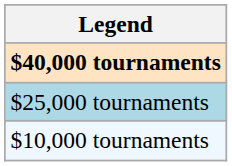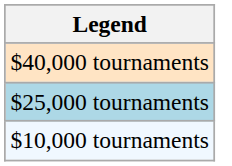(116, 62) bold -> (110, 62) normal
